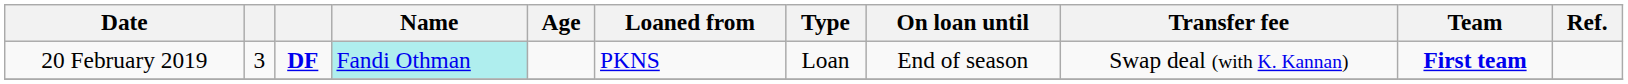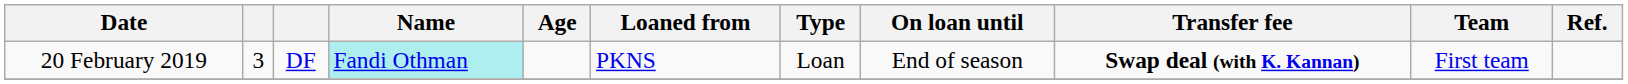(303, 60) bold -> (301, 60) normal
(1229, 60) normal -> (1232, 60) bold
(1475, 60) bold -> (1482, 60) normal
